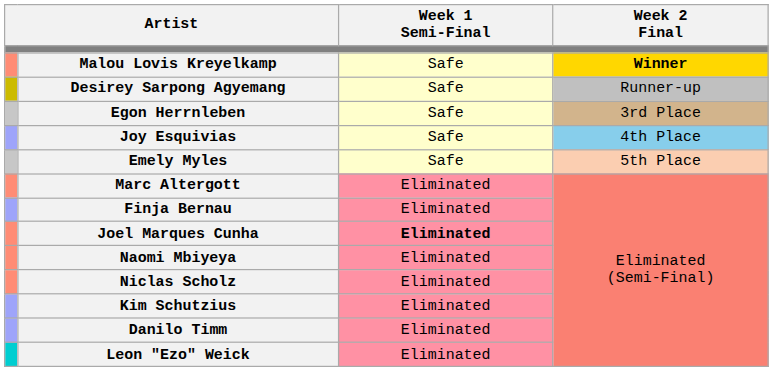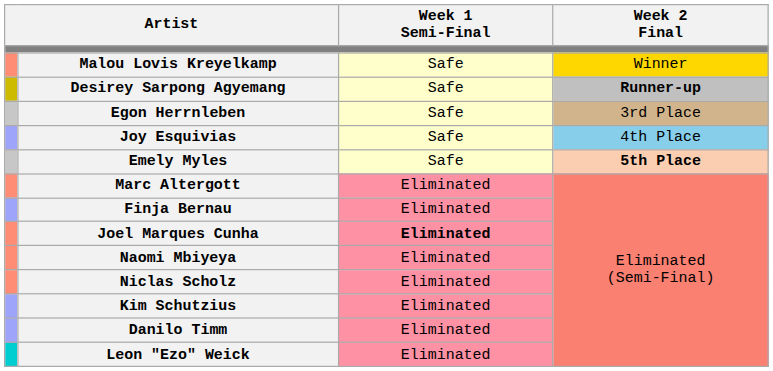(661, 65) bold -> (661, 65) normal
(661, 89) normal -> (661, 89) bold
(661, 162) normal -> (661, 162) bold
